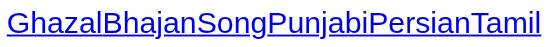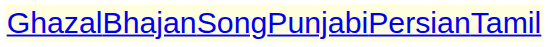(274, 22) no background -> (274, 22) lightyellow background
